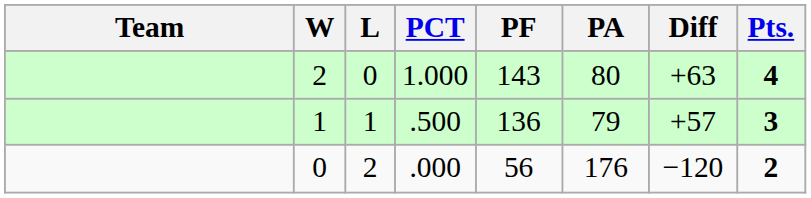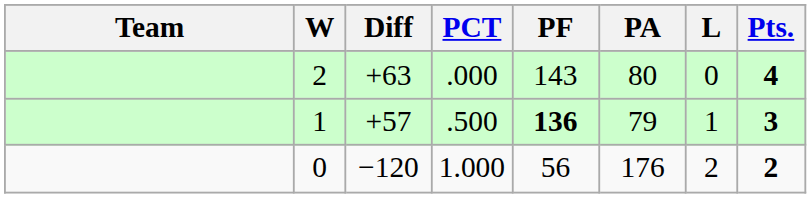columns swapped: (370, 27) <-> (693, 27)
(435, 74) 1.000 -> (472, 74) .000
(519, 121) normal -> (555, 121) bold
(435, 167) .000 -> (472, 167) 1.000
